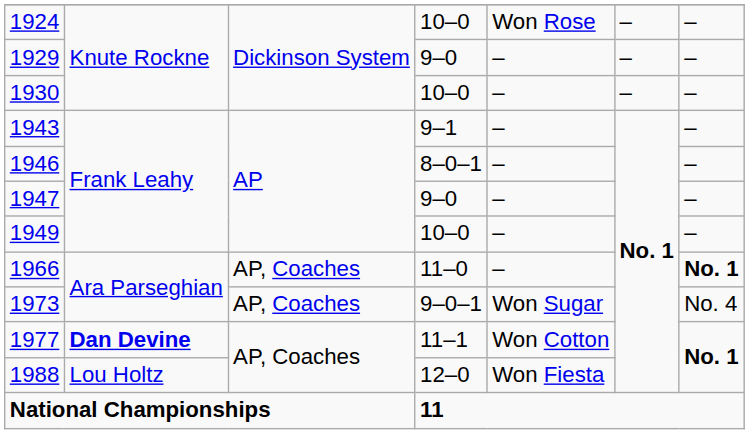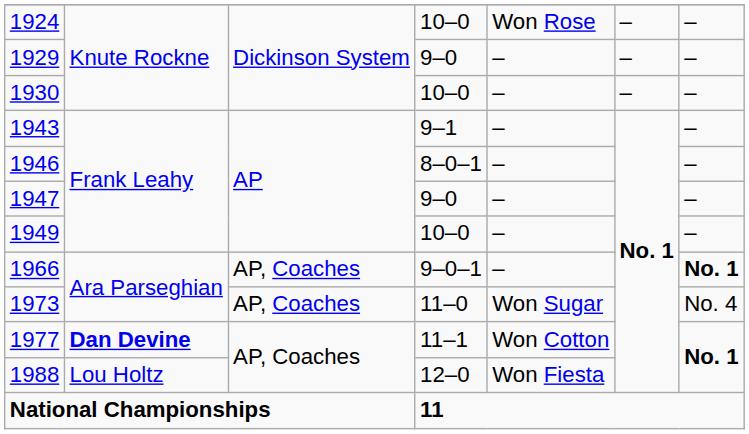(444, 269) 11–0 -> (451, 269) 9–0–1
(451, 304) 9–0–1 -> (444, 304) 11–0
